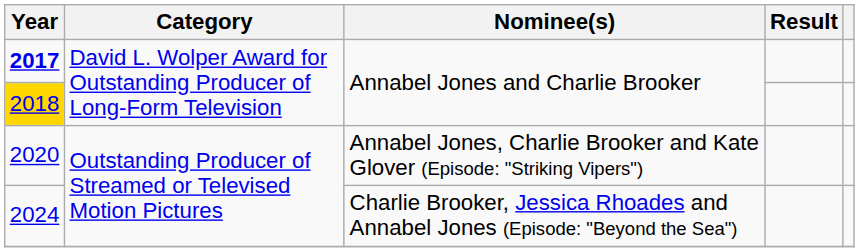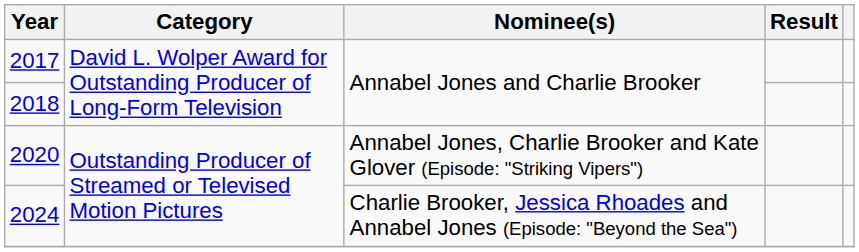(35, 61) bold -> (35, 61) normal
(35, 103) gold background -> (35, 103) no background
